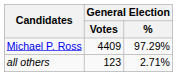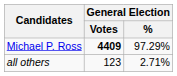(109, 46) normal -> (109, 46) bold
